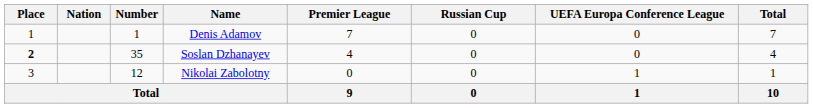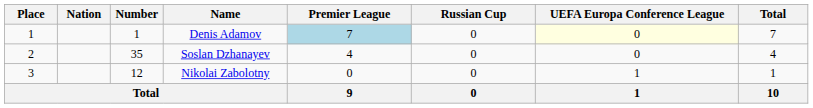(349, 34) no background -> (349, 34) lightblue background
(637, 34) no background -> (637, 34) lightyellow background
(31, 54) bold -> (31, 54) normal
